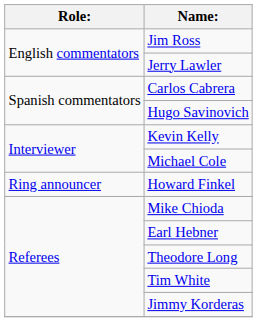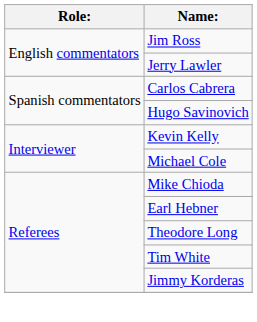- row: (191, 184)
